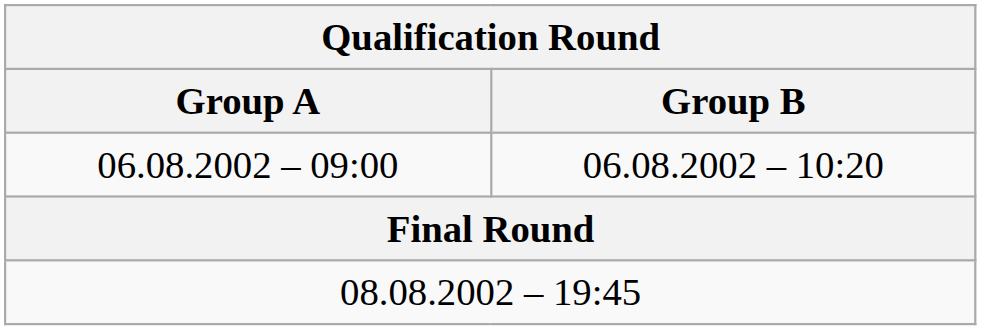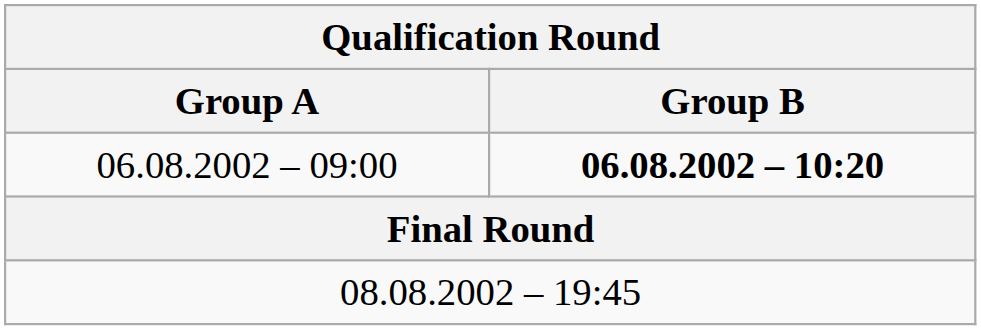(733, 163) normal -> (733, 163) bold
